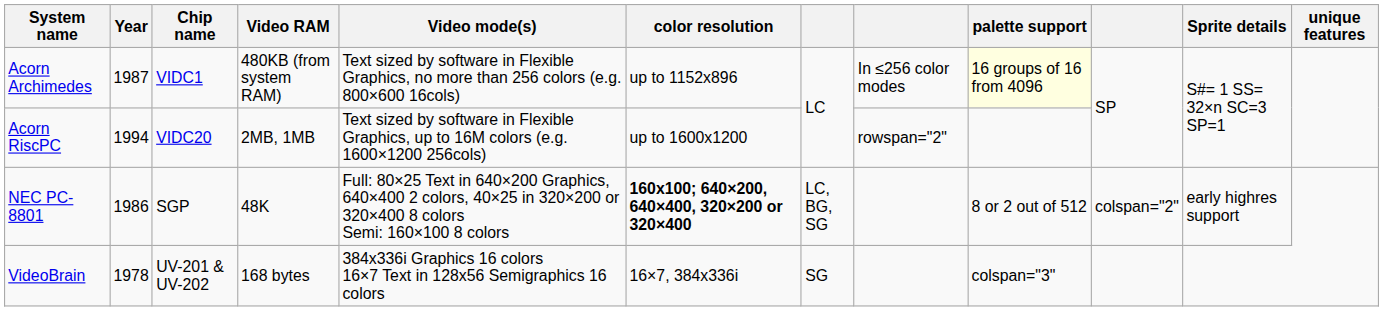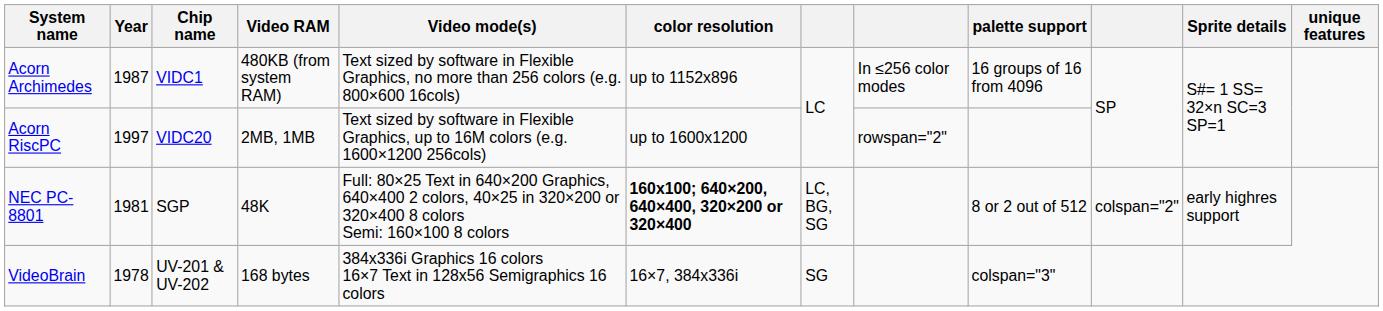(1027, 78) lightyellow background -> (1027, 78) no background
(131, 138) 1994 -> (131, 138) 1997
(131, 207) 1986 -> (131, 207) 1981
